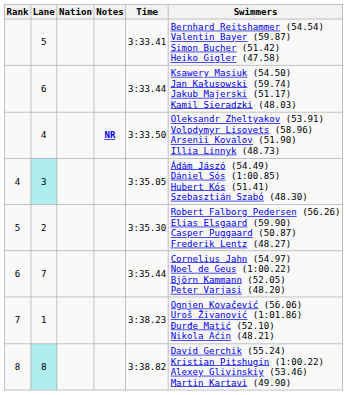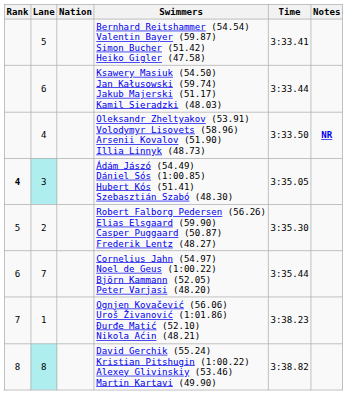columns swapped: (256, 12) <-> (110, 12)
(17, 181) normal -> (17, 181) bold
